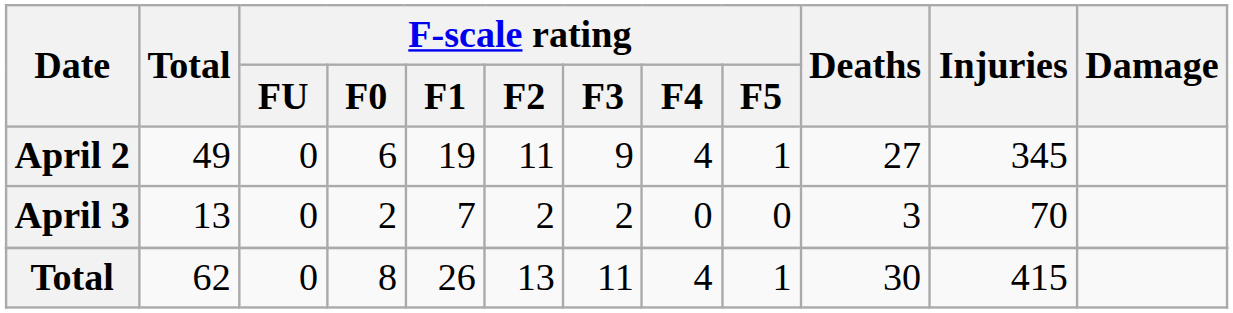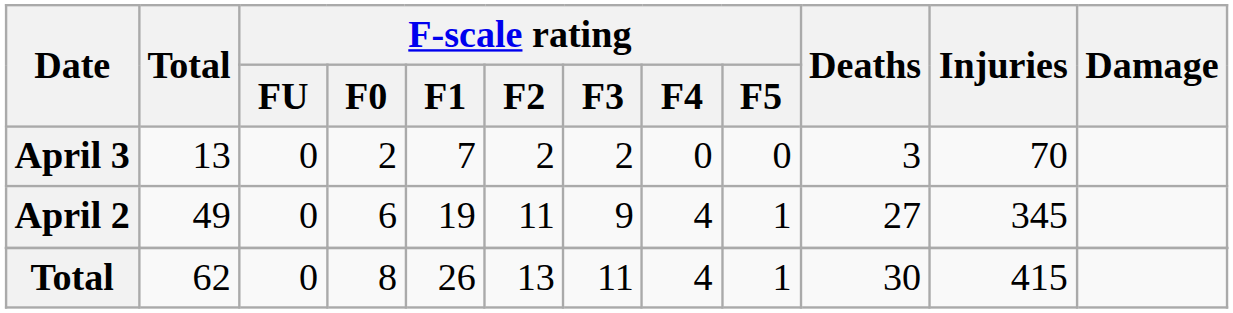rows swapped: (72, 155) <-> (72, 215)
